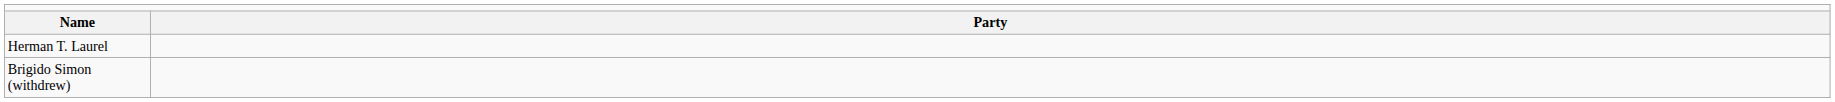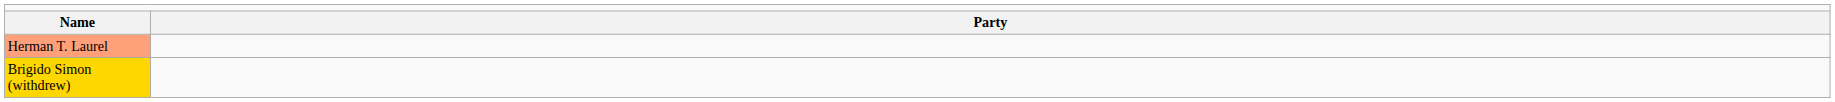(58, 46) no background -> (58, 46) lightsalmon background
(50, 77) no background -> (50, 77) gold background
